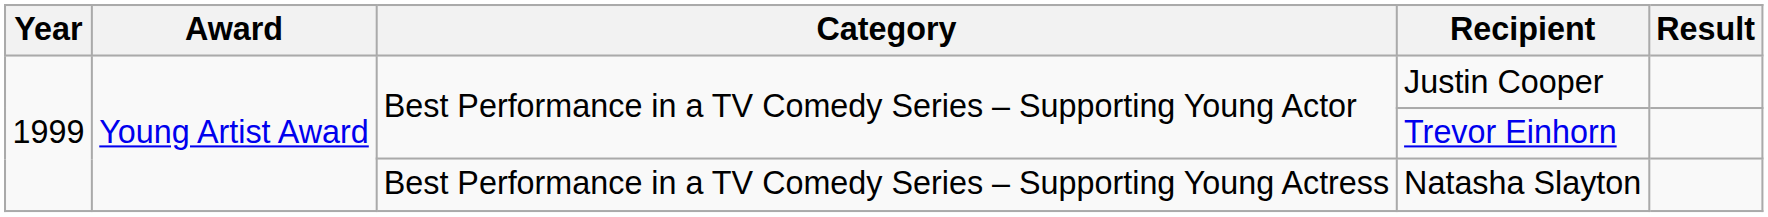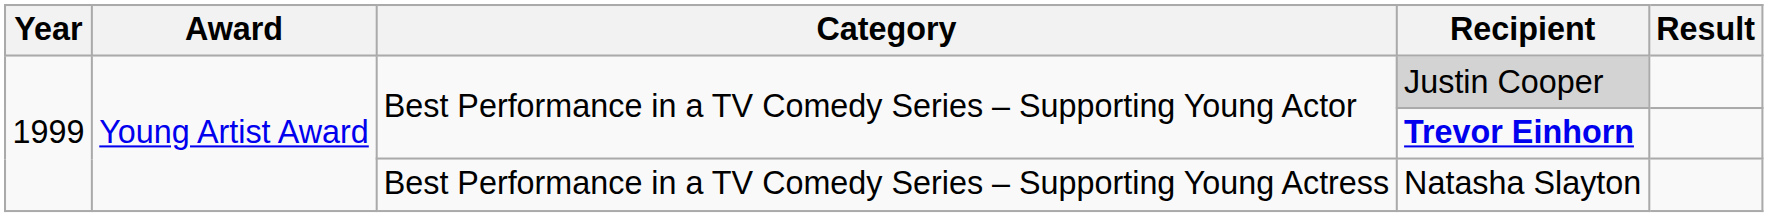(1504, 81) no background -> (1504, 81) lightgrey background
(1510, 132) normal -> (1519, 132) bold
